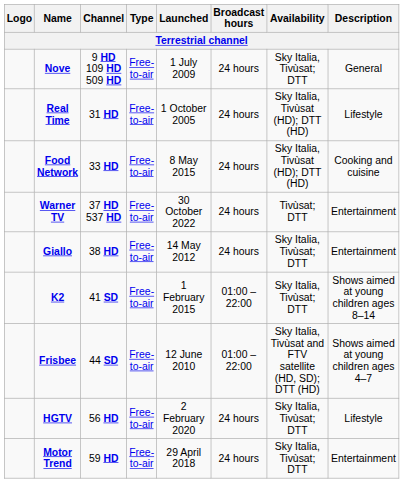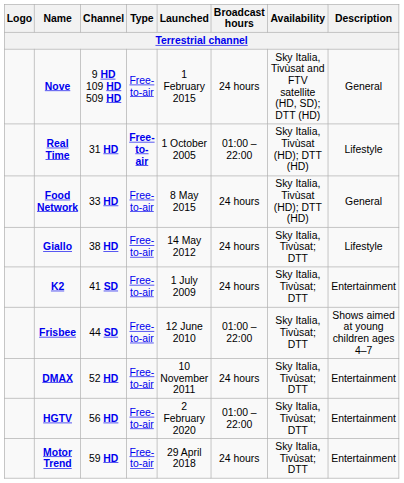(184, 69) 1 July 2009 -> (184, 86) 1 February 2015
(297, 69) Sky Italia, Tivùsat; DTT -> (298, 86) Sky Italia, Tivùsat and FTV satellite (HD, SD); DTT (HD)
(142, 114) normal -> (142, 149) bold
(239, 114) 24 hours -> (239, 149) 01:00 – 22:00
(363, 166) Cooking and cuisine -> (364, 201) General
- row: (58, 212)
(363, 252) Entertainment -> (364, 247) Lifestyle
(184, 297) 1 February 2015 -> (184, 287) 1 July 2009
(239, 297) 01:00 – 22:00 -> (239, 287) 24 hours
(363, 297) Shows aimed at young children ages 8–14 -> (364, 287) Entertainment
(297, 361) Sky Italia, Tivùsat and FTV satellite (HD, SD); DTT (HD) -> (298, 332) Sky Italia, Tivùsat; DTT
+ row: (58, 378)
(239, 418) 24 hours -> (239, 418) 01:00 – 22:00
(363, 418) Lifestyle -> (364, 418) Entertainment
